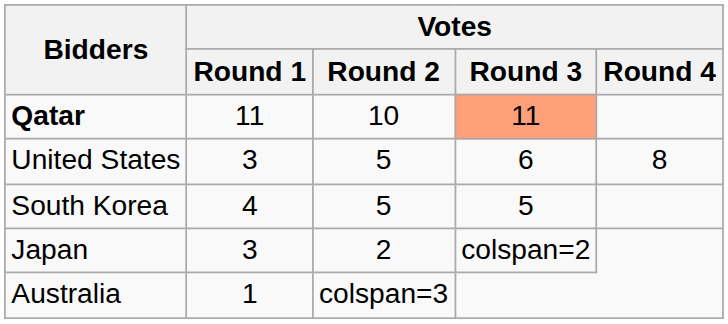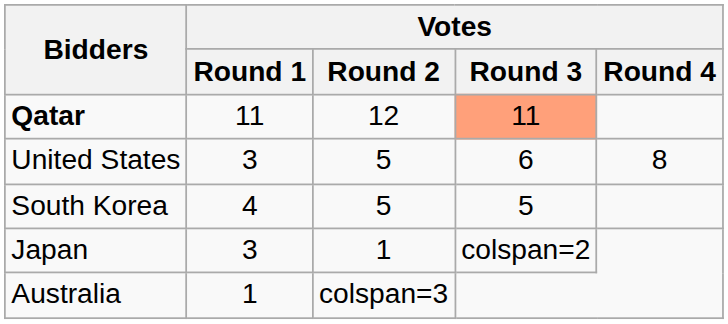(384, 116) 10 -> (384, 116) 12
(384, 250) 2 -> (384, 250) 1
